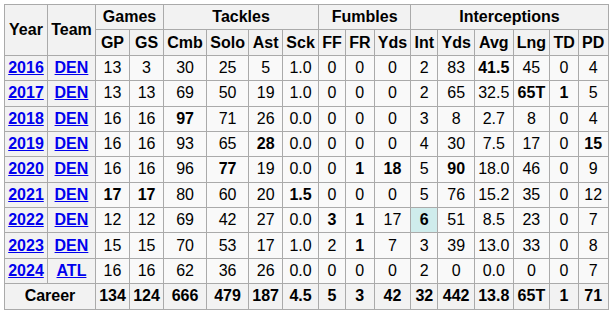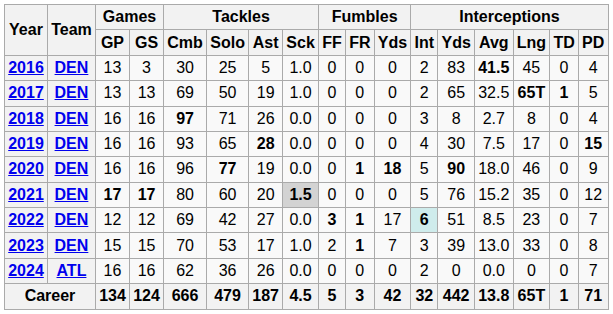(301, 194) no background -> (301, 194) lightgrey background
